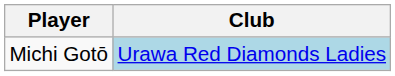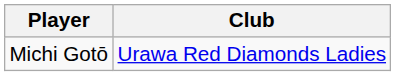(252, 53) lightblue background -> (252, 53) no background
